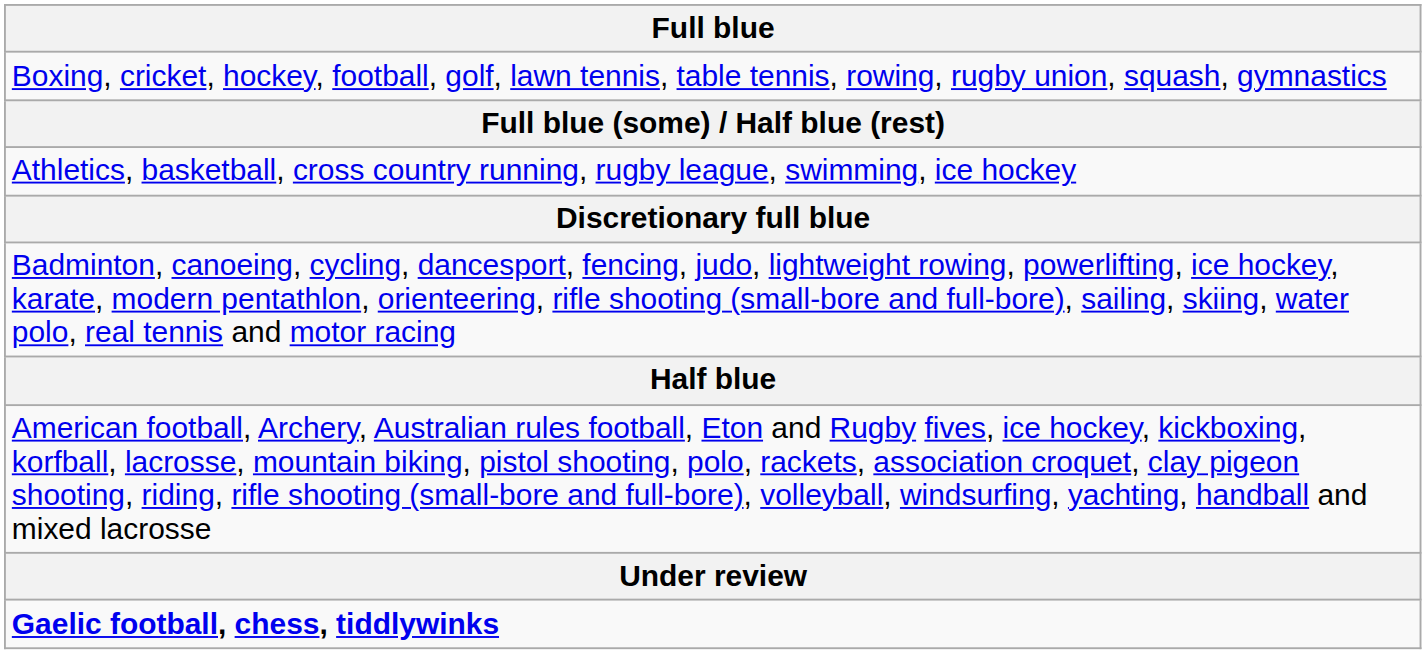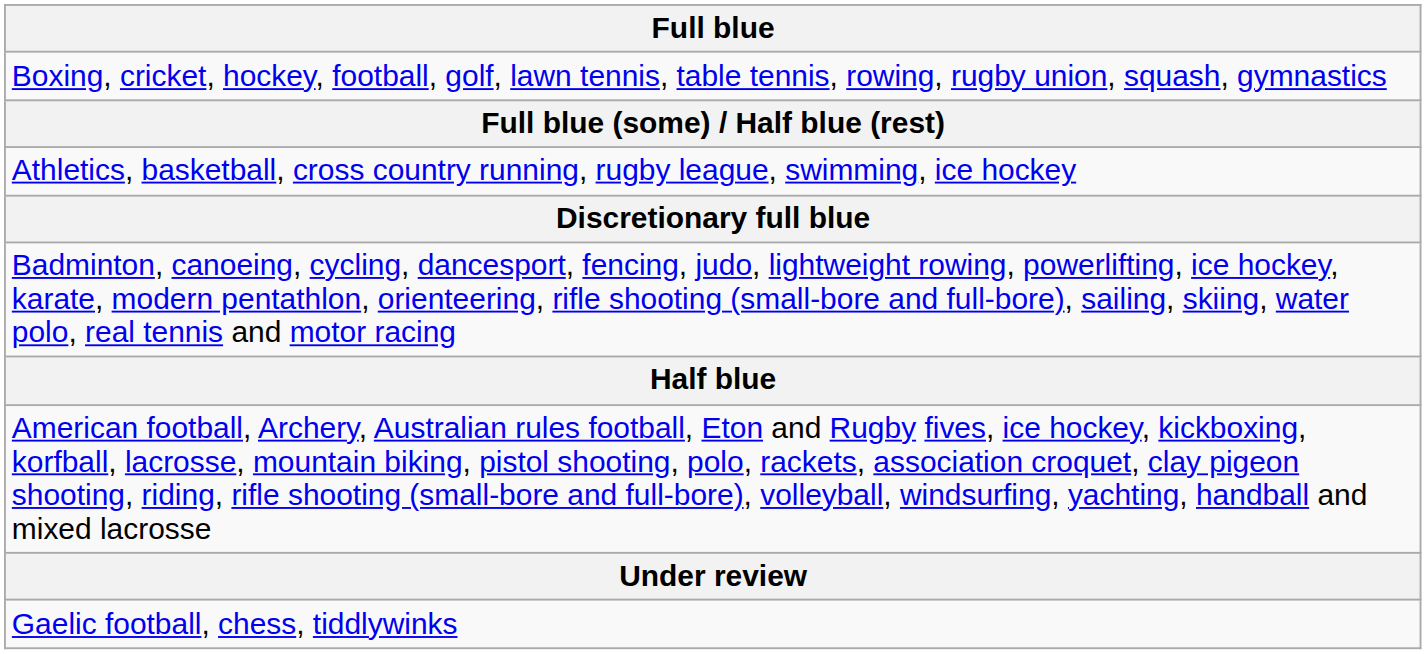(255, 623) bold -> (235, 623) normal
